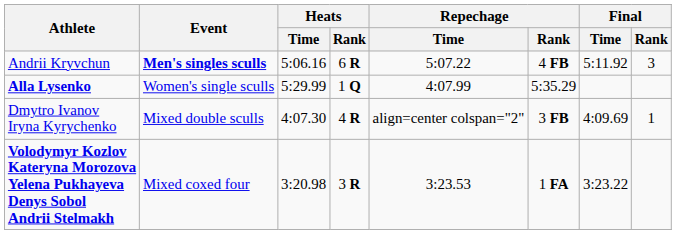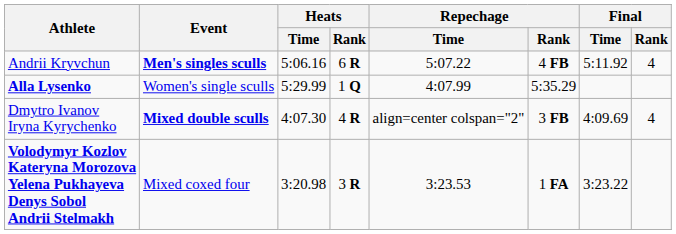(651, 63) 3 -> (651, 63) 4
(203, 118) normal -> (206, 118) bold
(651, 118) 1 -> (651, 118) 4
